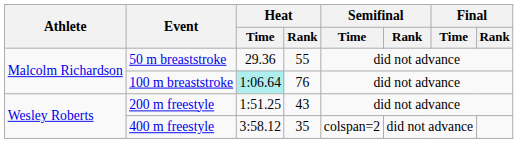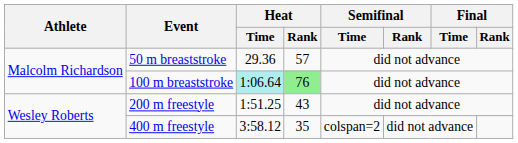(302, 60) 55 -> (302, 60) 57
(302, 82) no background -> (302, 82) lightgreen background
